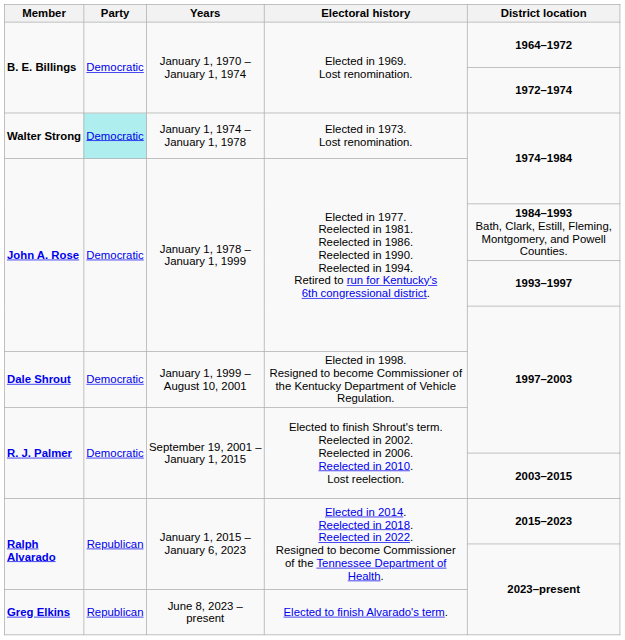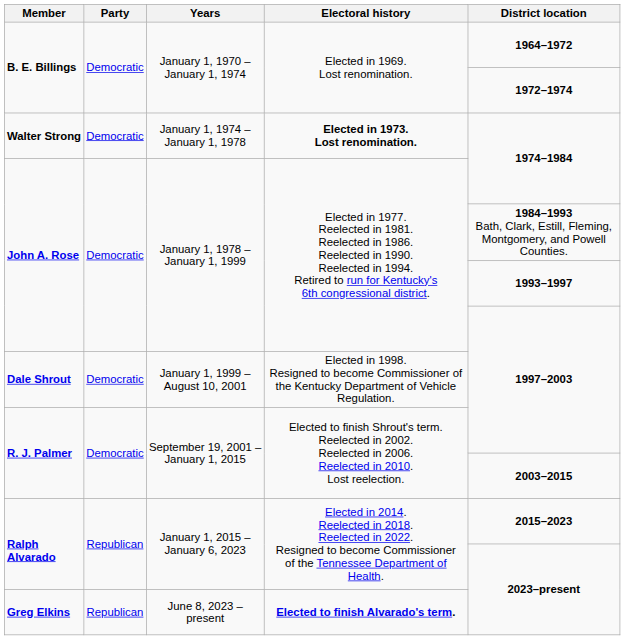(115, 136) paleturquoise background -> (115, 136) no background
(366, 136) normal -> (366, 136) bold
(366, 612) normal -> (366, 612) bold
